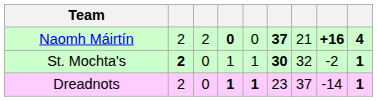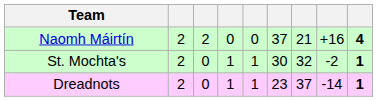(230, 38) bold -> (230, 38) normal
(279, 38) bold -> (279, 38) normal
(332, 38) bold -> (332, 38) normal
(181, 61) bold -> (181, 61) normal
(279, 61) bold -> (279, 61) normal
(230, 84) bold -> (230, 84) normal
(255, 84) bold -> (255, 84) normal
